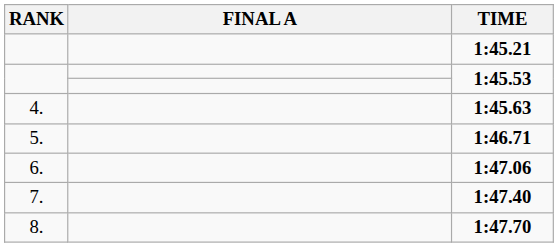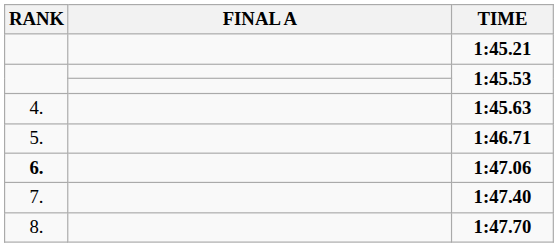(36, 167) normal -> (36, 167) bold
